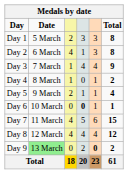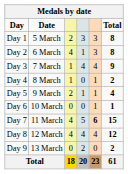(83, 107) bold -> (83, 107) normal
(95, 121) normal -> (95, 121) bold
(47, 148) lightgreen background -> (47, 148) no background
(95, 148) bold -> (95, 148) normal
